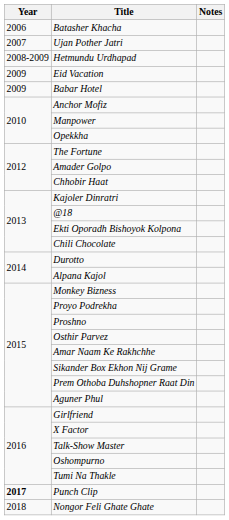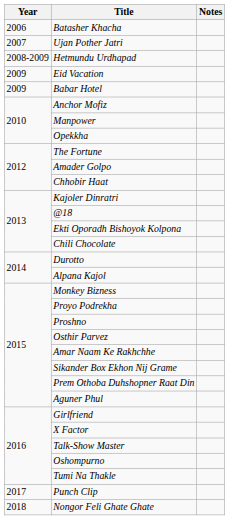(16, 492) bold -> (16, 492) normal
